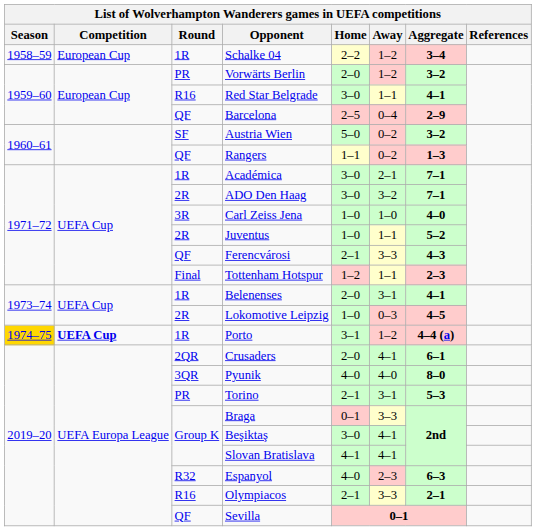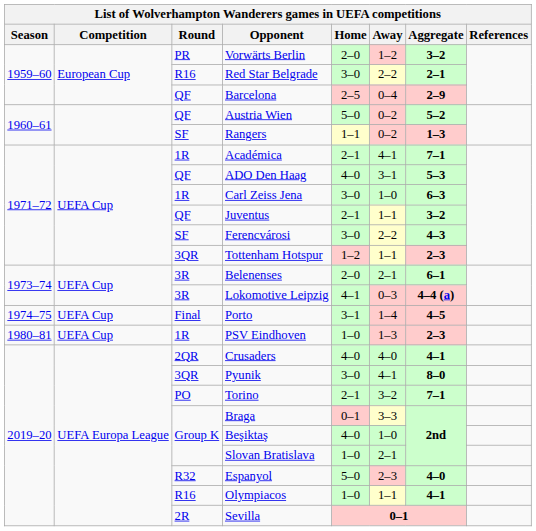- row: (253, 54)
(387, 94) 1–1 -> (387, 74) 2–2
(436, 94) 4–1 -> (436, 74) 2–1
(182, 134) SF -> (183, 114) QF
(436, 134) 3–2 -> (436, 114) 5–2
(183, 154) QF -> (182, 134) SF
(351, 174) 3–0 -> (351, 154) 2–1
(387, 174) 2–1 -> (387, 154) 4–1
(182, 194) 2R -> (183, 174) QF
(351, 194) 3–0 -> (351, 174) 4–0
(387, 194) 3–2 -> (387, 174) 3–1
(436, 194) 7–1 -> (436, 174) 5–3
(182, 214) 3R -> (182, 194) 1R
(351, 214) 1–0 -> (351, 194) 3–0
(436, 214) 4–0 -> (436, 194) 6–3
(182, 235) 2R -> (183, 214) QF
(351, 235) 1–0 -> (351, 214) 2–1
(436, 235) 5–2 -> (436, 214) 3–2
(183, 255) QF -> (182, 235) SF
(351, 255) 2–1 -> (351, 235) 3–0
(387, 255) 3–3 -> (387, 235) 2–2
(188, 275) Final -> (187, 255) 3QR
(182, 295) 1R -> (182, 275) 3R
(387, 295) 3–1 -> (387, 275) 2–1
(436, 295) 4–1 -> (436, 275) 6–1
(182, 315) 2R -> (182, 295) 3R
(351, 315) 1–0 -> (351, 295) 4–1
(436, 315) 4–5 -> (436, 295) 4–4 (a)
(29, 335) gold background -> (29, 315) no background
(87, 335) bold -> (85, 315) normal
(182, 335) 1R -> (188, 315) Final
(387, 335) 1–2 -> (387, 315) 1–4
(436, 335) 4–4 (a) -> (436, 315) 4–5
+ row: (265, 335)
(351, 355) 2–0 -> (351, 355) 4–0
(387, 355) 4–1 -> (387, 355) 4–0
(436, 355) 6–1 -> (436, 355) 4–1
(351, 375) 4–0 -> (351, 375) 3–0
(387, 375) 4–0 -> (387, 375) 4–1
(182, 395) PR -> (183, 395) PO
(387, 395) 3–1 -> (387, 395) 3–2
(436, 395) 5–3 -> (436, 395) 7–1
(351, 435) 3–0 -> (351, 435) 4–0
(387, 435) 4–1 -> (387, 435) 1–0
(351, 455) 4–1 -> (351, 455) 1–0
(387, 455) 4–1 -> (387, 455) 2–1
(351, 475) 4–0 -> (351, 475) 5–0
(436, 475) 6–3 -> (436, 475) 4–0
(351, 495) 2–1 -> (351, 495) 1–0
(387, 495) 3–3 -> (387, 495) 1–1
(436, 495) 2–1 -> (436, 495) 4–1
(183, 515) QF -> (182, 515) 2R
